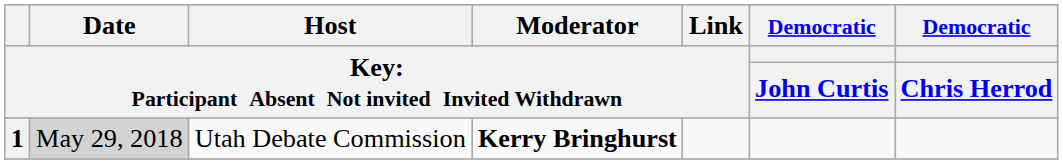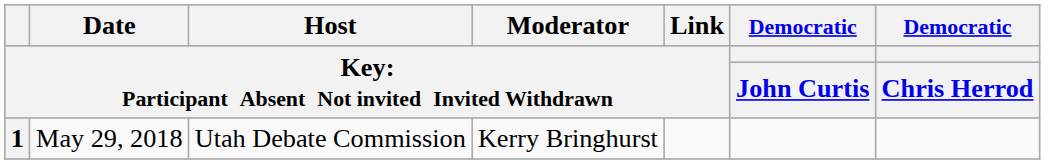(109, 138) lightgrey background -> (109, 138) no background
(577, 138) bold -> (568, 138) normal
